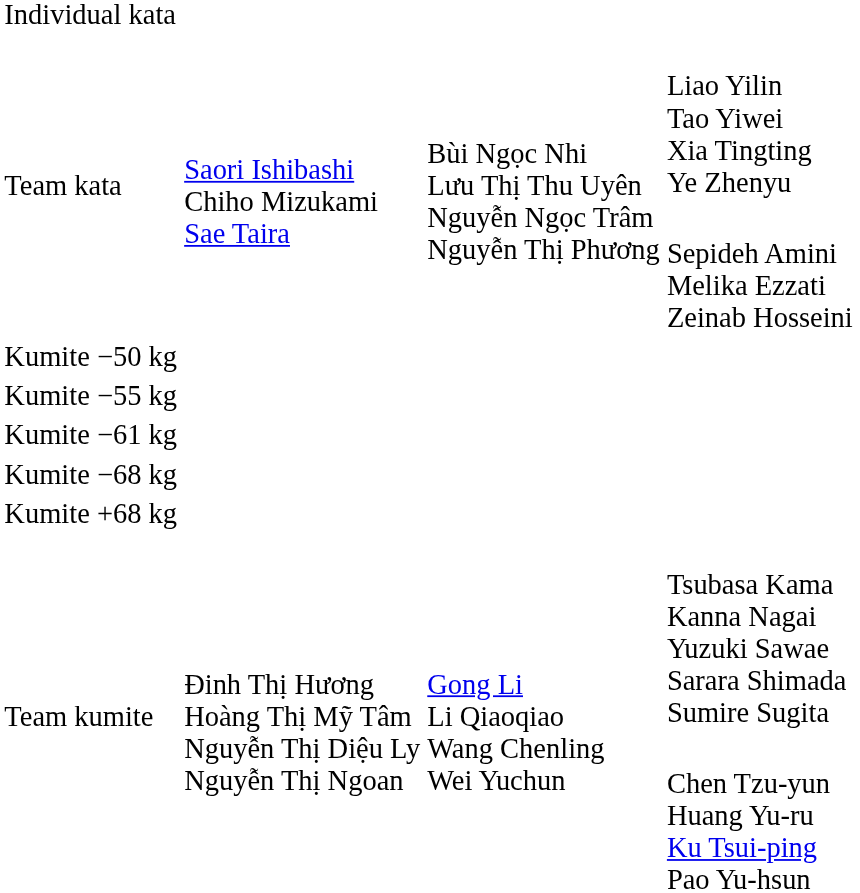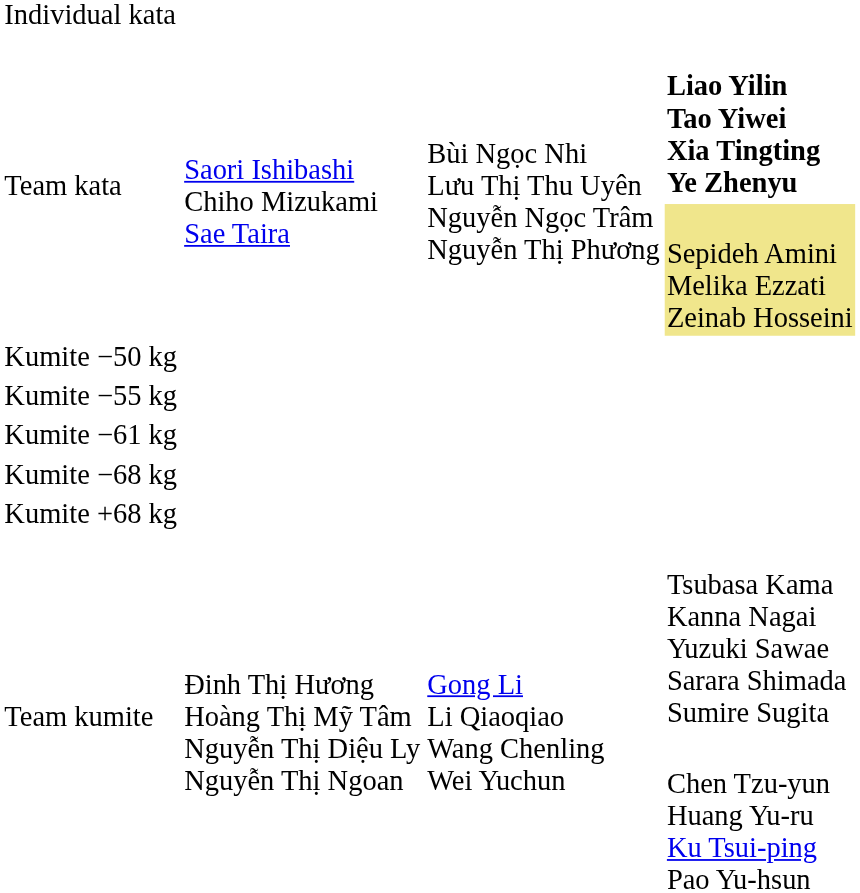(739, 134) normal -> (744, 134) bold
(760, 285) no background -> (760, 285) khaki background
